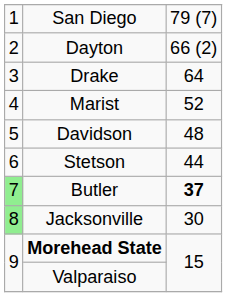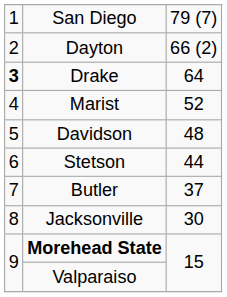(14, 76) normal -> (14, 76) bold
(14, 190) lightgreen background -> (14, 190) no background
(194, 190) bold -> (194, 190) normal
(14, 219) lightgreen background -> (14, 219) no background
